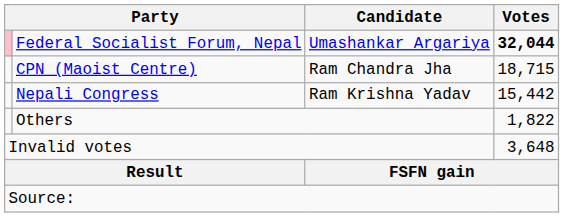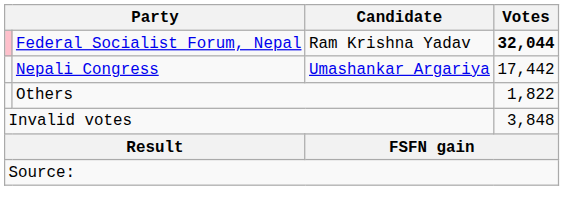(399, 43) Umashankar Argariya -> (390, 43) Ram Krishna Yadav
- row: (106, 69)
(390, 95) Ram Krishna Yadav -> (399, 69) Umashankar Argariya
(526, 95) 15,442 -> (526, 69) 17,442
(531, 147) 3,648 -> (531, 121) 3,848
